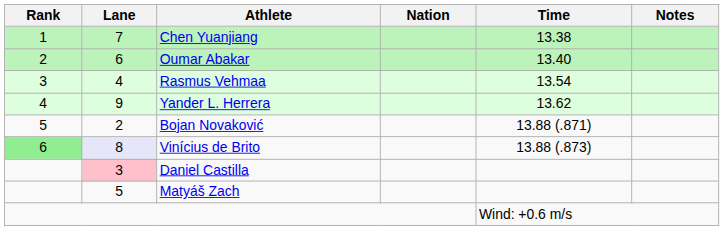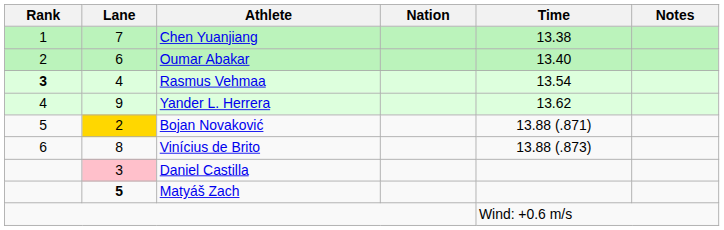(43, 81) normal -> (43, 81) bold
(119, 125) no background -> (119, 125) gold background
(43, 147) lightgreen background -> (43, 147) no background
(119, 147) lavender background -> (119, 147) no background
(119, 192) normal -> (119, 192) bold
